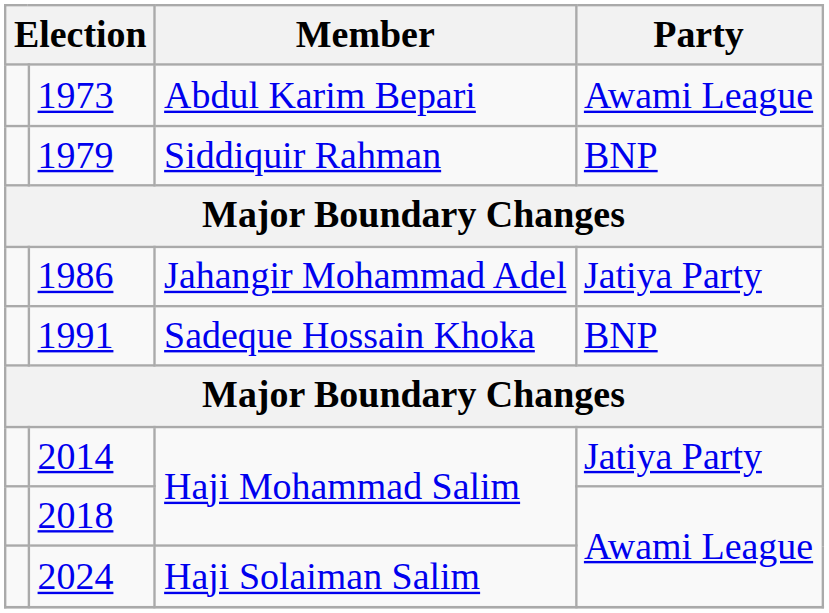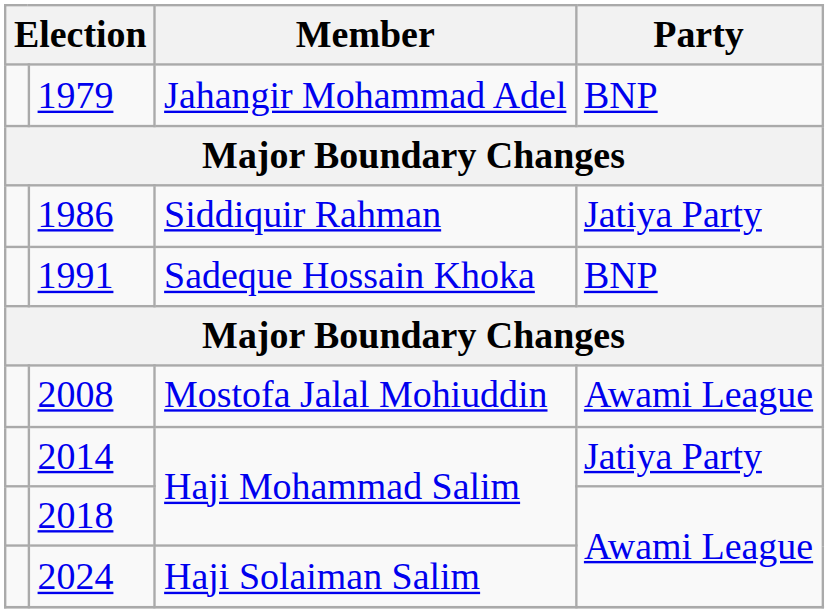- row: (76, 94)
(303, 154) Siddiquir Rahman -> (365, 94) Jahangir Mohammad Adel
(365, 275) Jahangir Mohammad Adel -> (303, 214) Siddiquir Rahman
+ row: (76, 395)
